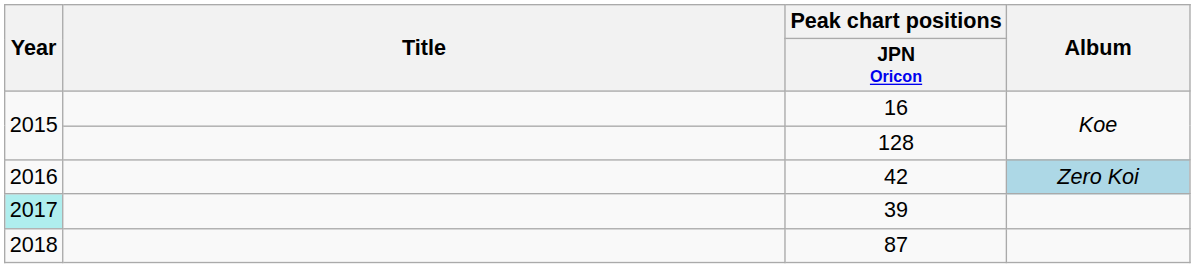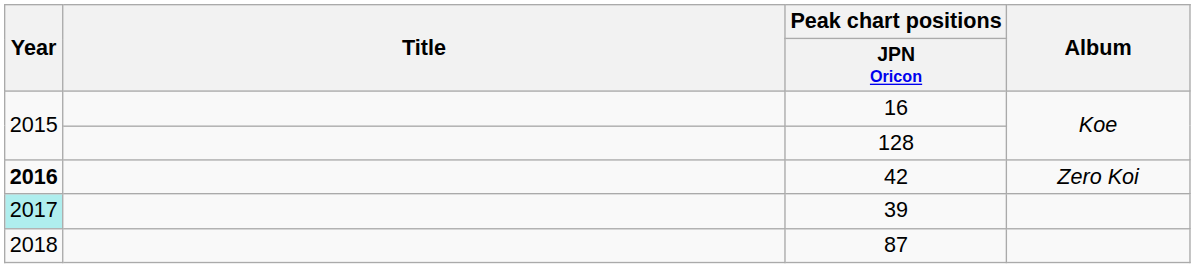(34, 176) normal -> (34, 176) bold
(1098, 176) lightblue background -> (1098, 176) no background
